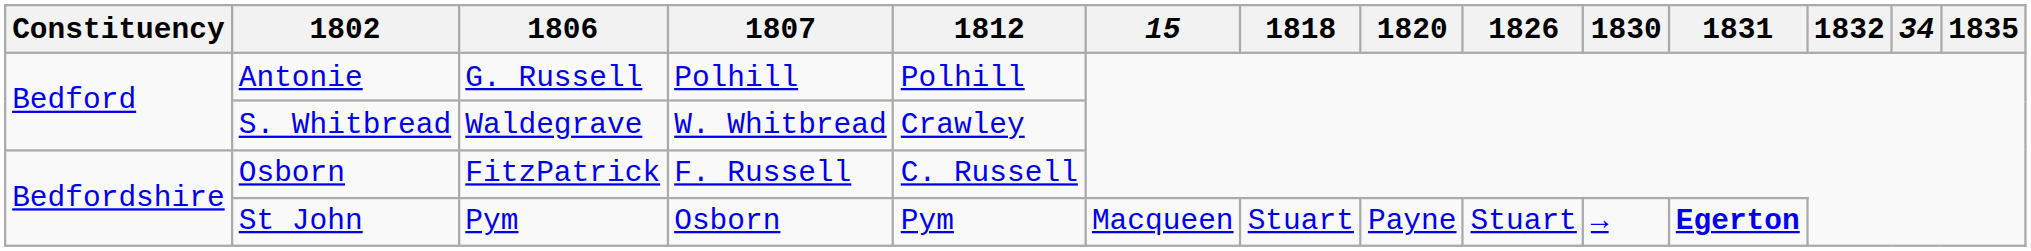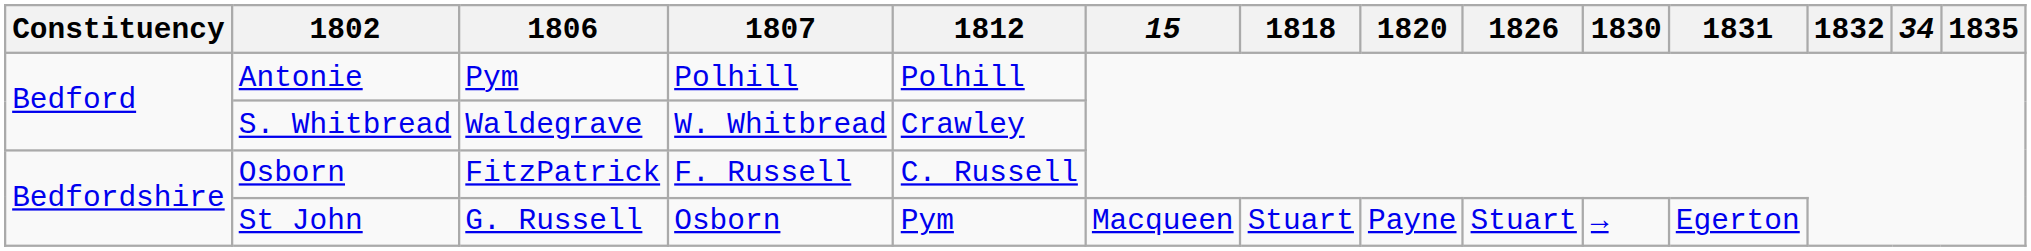(554, 77) G. Russell -> (492, 77) Pym
(492, 222) Pym -> (554, 222) G. Russell
(1738, 222) bold -> (1738, 222) normal
